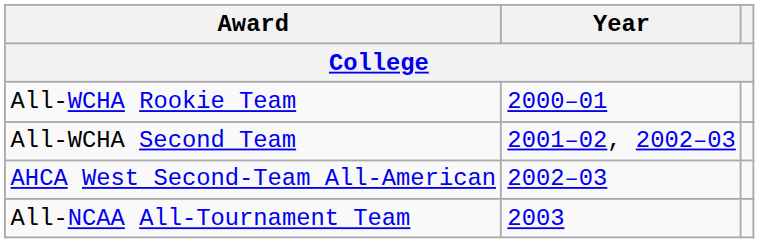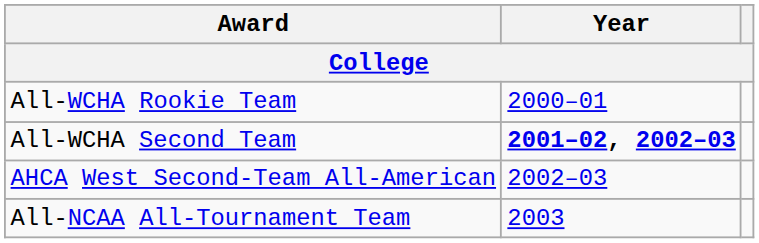(622, 141) normal -> (622, 141) bold
